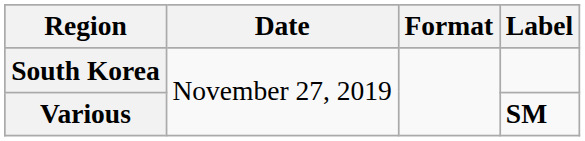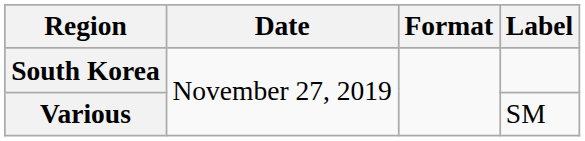(526, 113) bold -> (526, 113) normal
